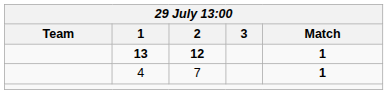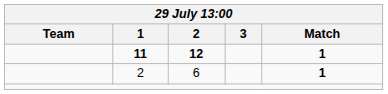(141, 53) 13 -> (140, 53) 11
(141, 73) 4 -> (140, 73) 2
(197, 73) 7 -> (196, 73) 6
